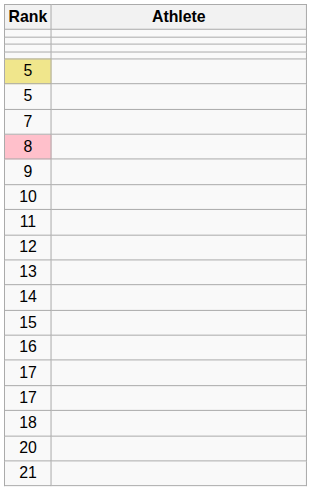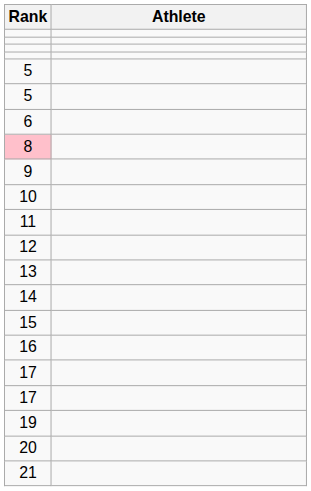(28, 71) khaki background -> (28, 71) no background
(28, 121) 7 -> (28, 121) 6
(28, 423) 18 -> (28, 423) 19
